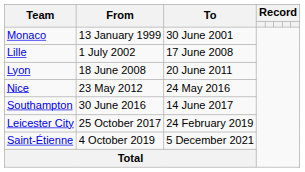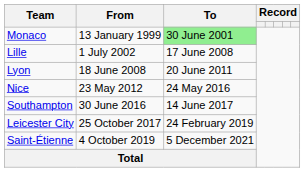(200, 35) no background -> (200, 35) lightgreen background
